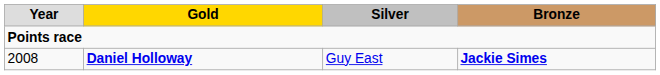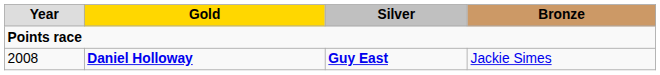(354, 59) normal -> (358, 59) bold
(504, 59) bold -> (511, 59) normal
